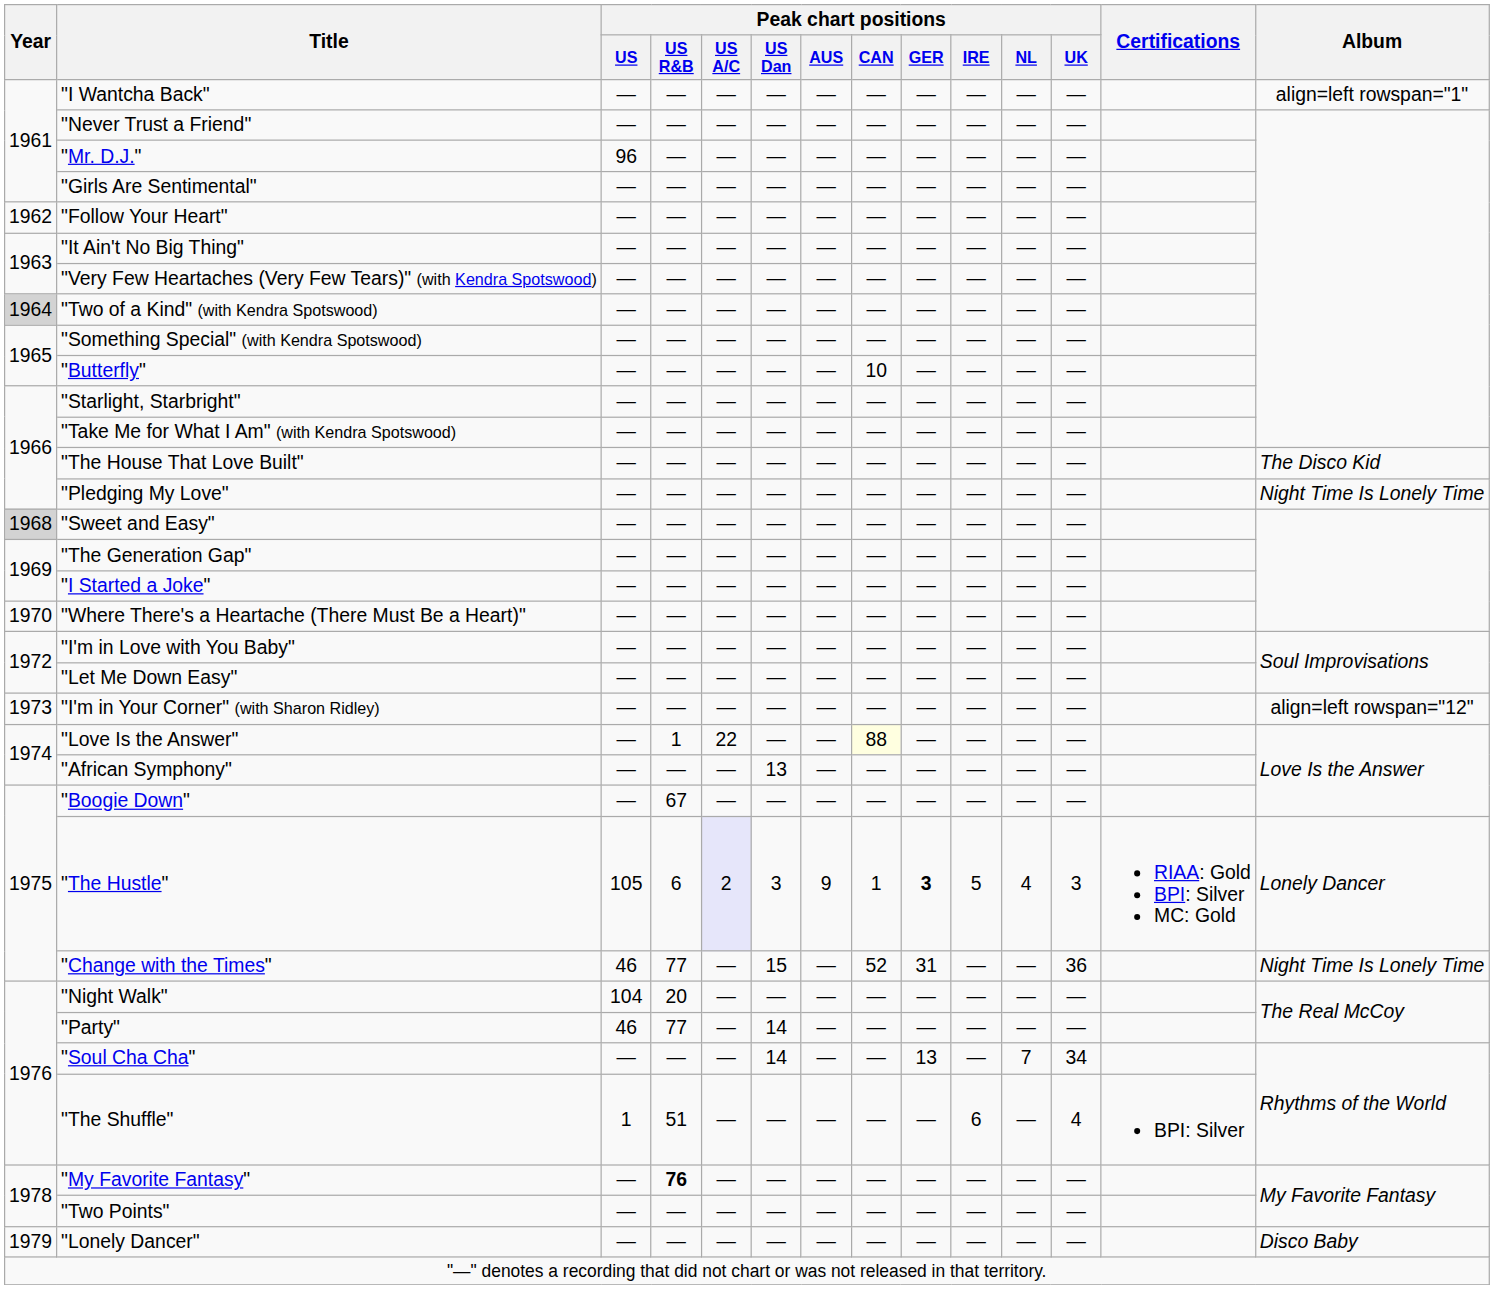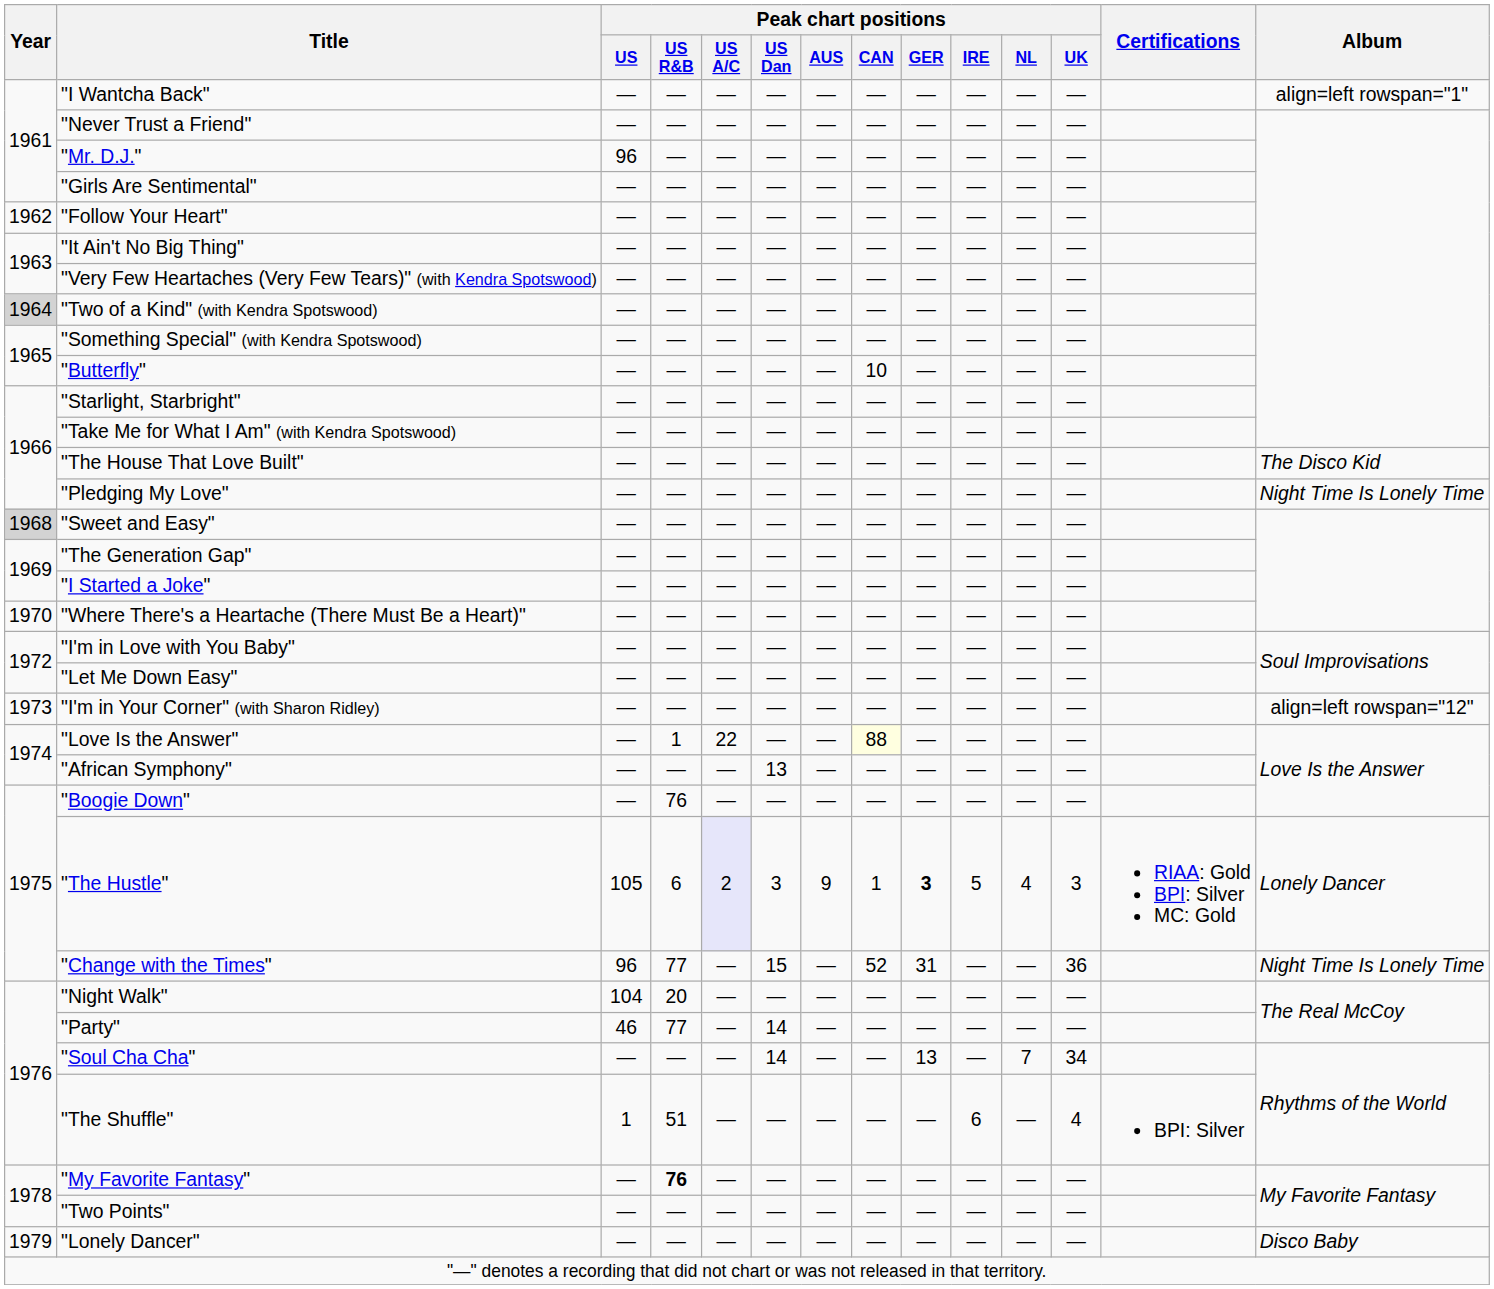(676, 800) 67 -> (676, 800) 76
(626, 966) 46 -> (626, 966) 96
